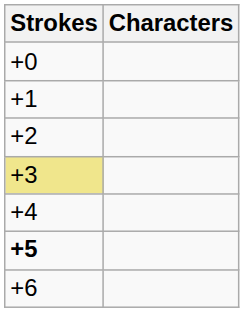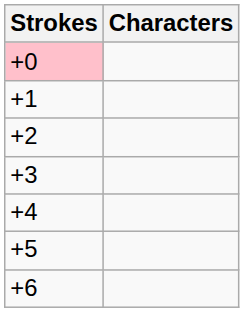(24, 61) no background -> (24, 61) pink background
(24, 174) khaki background -> (24, 174) no background
(24, 250) bold -> (24, 250) normal
